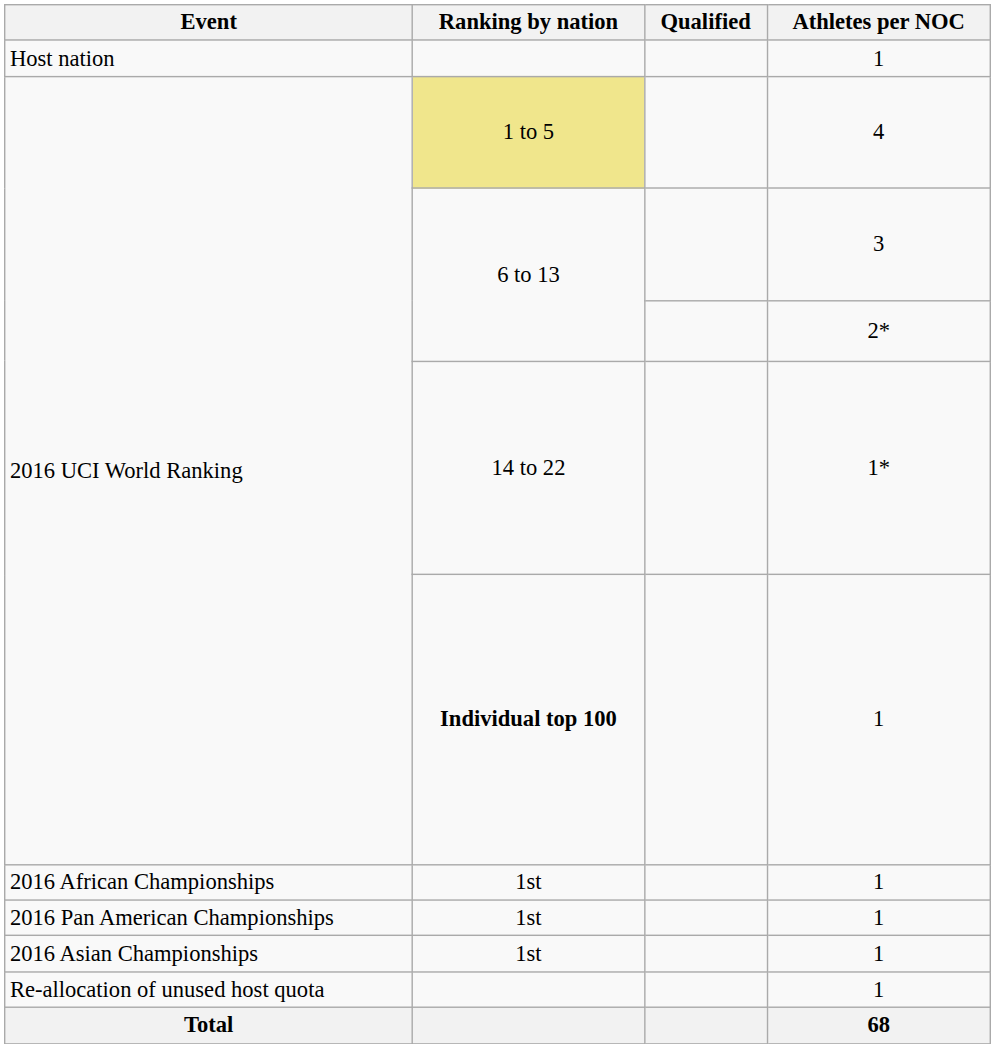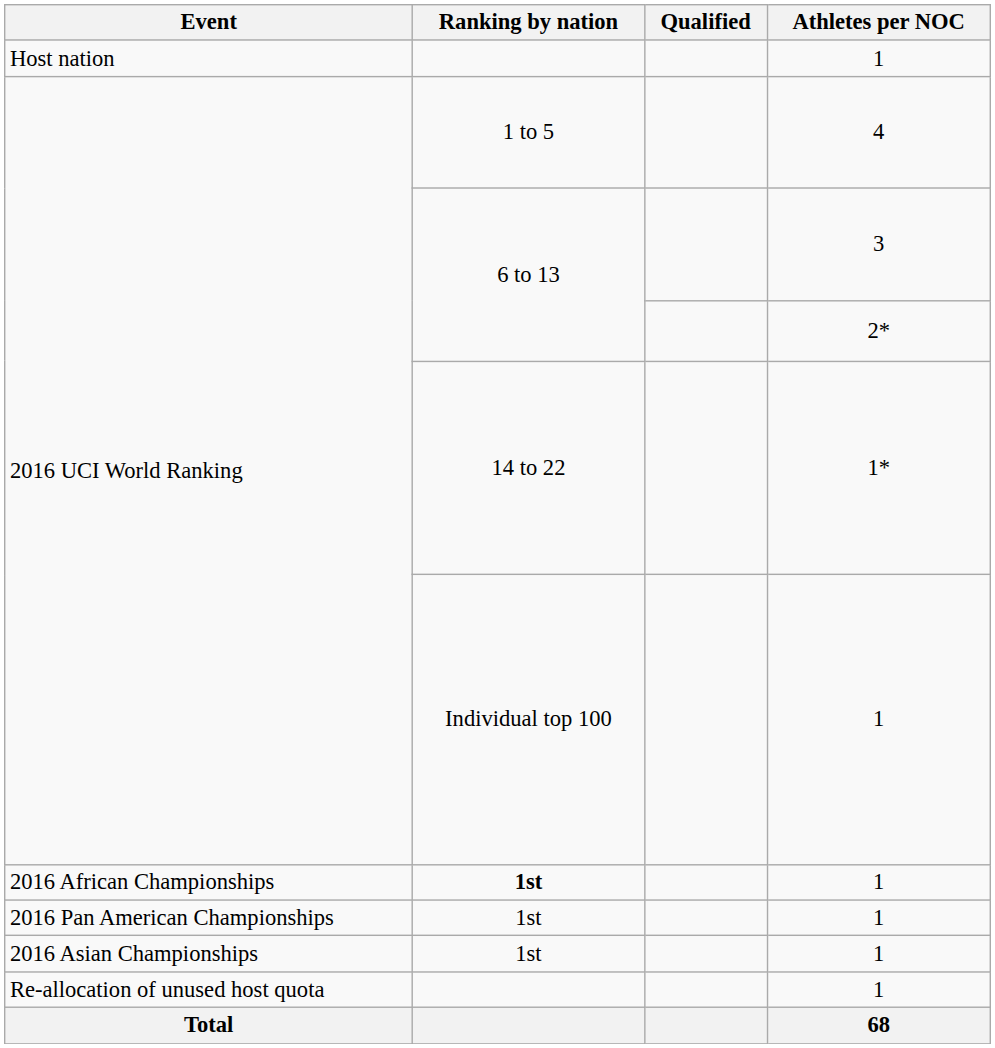(528, 132) khaki background -> (528, 132) no background
(528, 719) bold -> (528, 719) normal
(528, 881) normal -> (528, 881) bold
